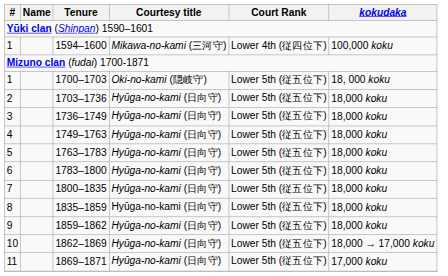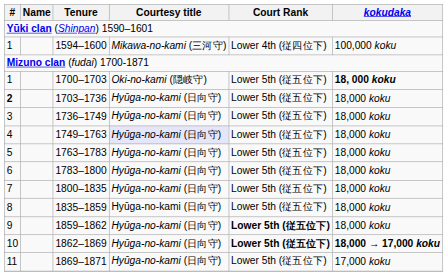(361, 80) normal -> (365, 80) bold
(10, 98) normal -> (10, 98) bold
(166, 134) no background -> (166, 134) lavender background
(279, 225) normal -> (281, 225) bold
(279, 243) normal -> (281, 243) bold
(383, 243) normal -> (387, 243) bold
